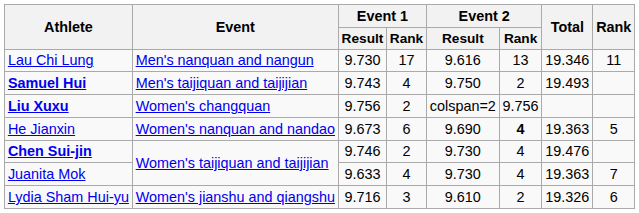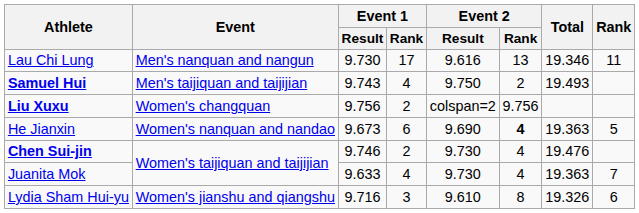(521, 197) 2 -> (521, 197) 8
